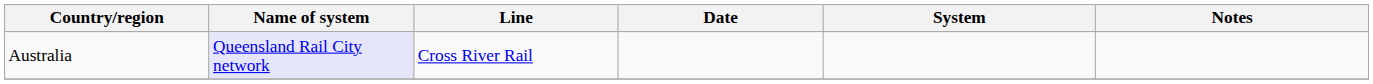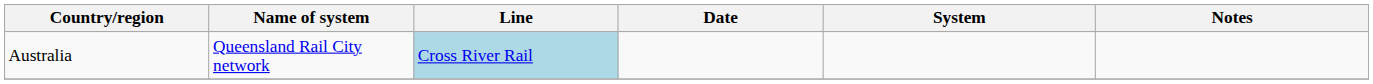(288, 55) lavender background -> (288, 55) no background
(475, 55) no background -> (475, 55) lightblue background
